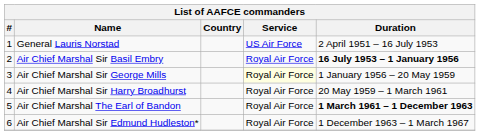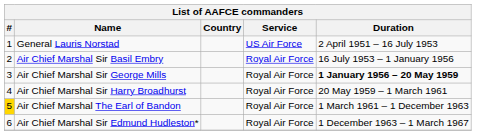(389, 59) bold -> (386, 59) normal
(280, 75) lightyellow background -> (280, 75) no background
(387, 75) normal -> (388, 75) bold
(9, 106) no background -> (9, 106) gold background
(395, 106) bold -> (393, 106) normal
